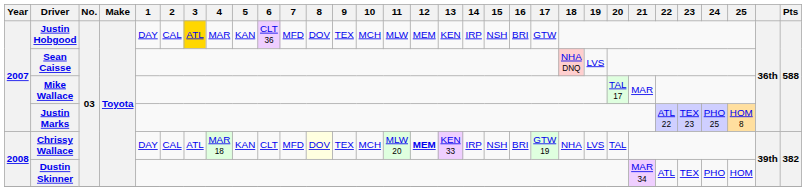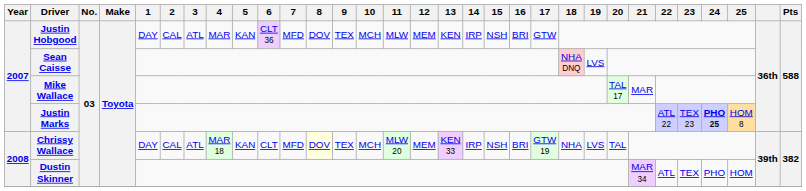(195, 34) gold background -> (195, 34) no background
(714, 117) normal -> (714, 118) bold
(424, 145) bold -> (424, 145) normal
